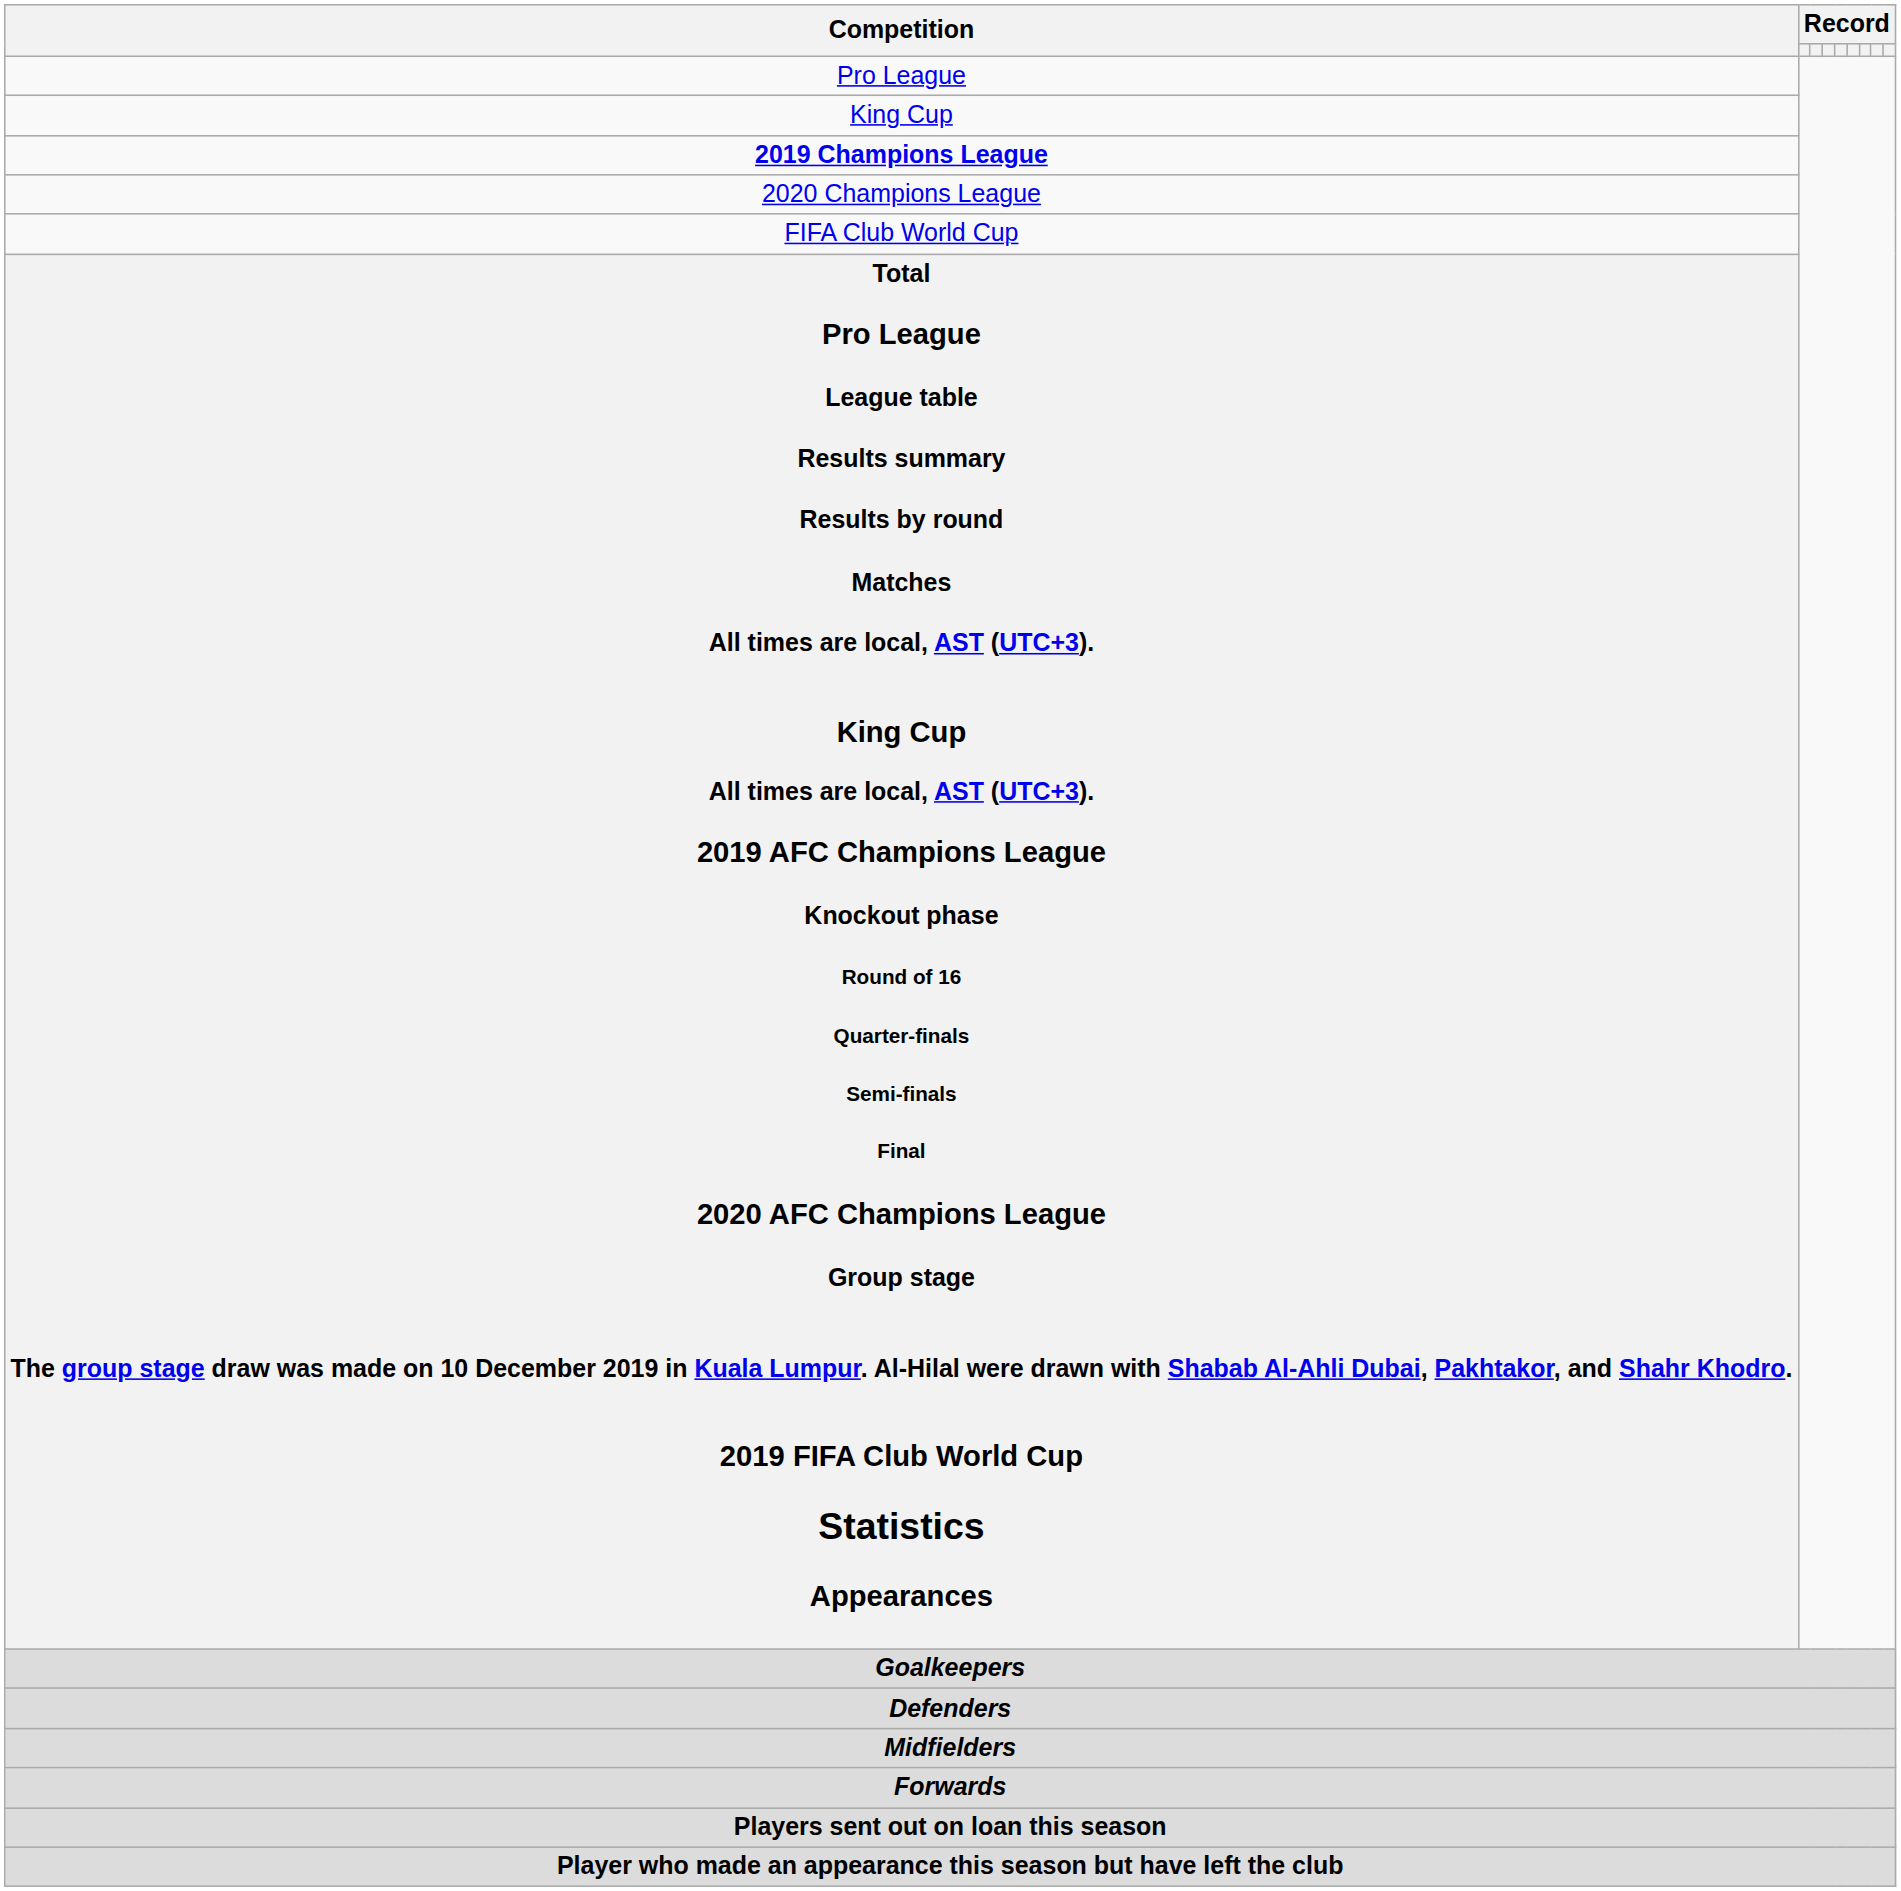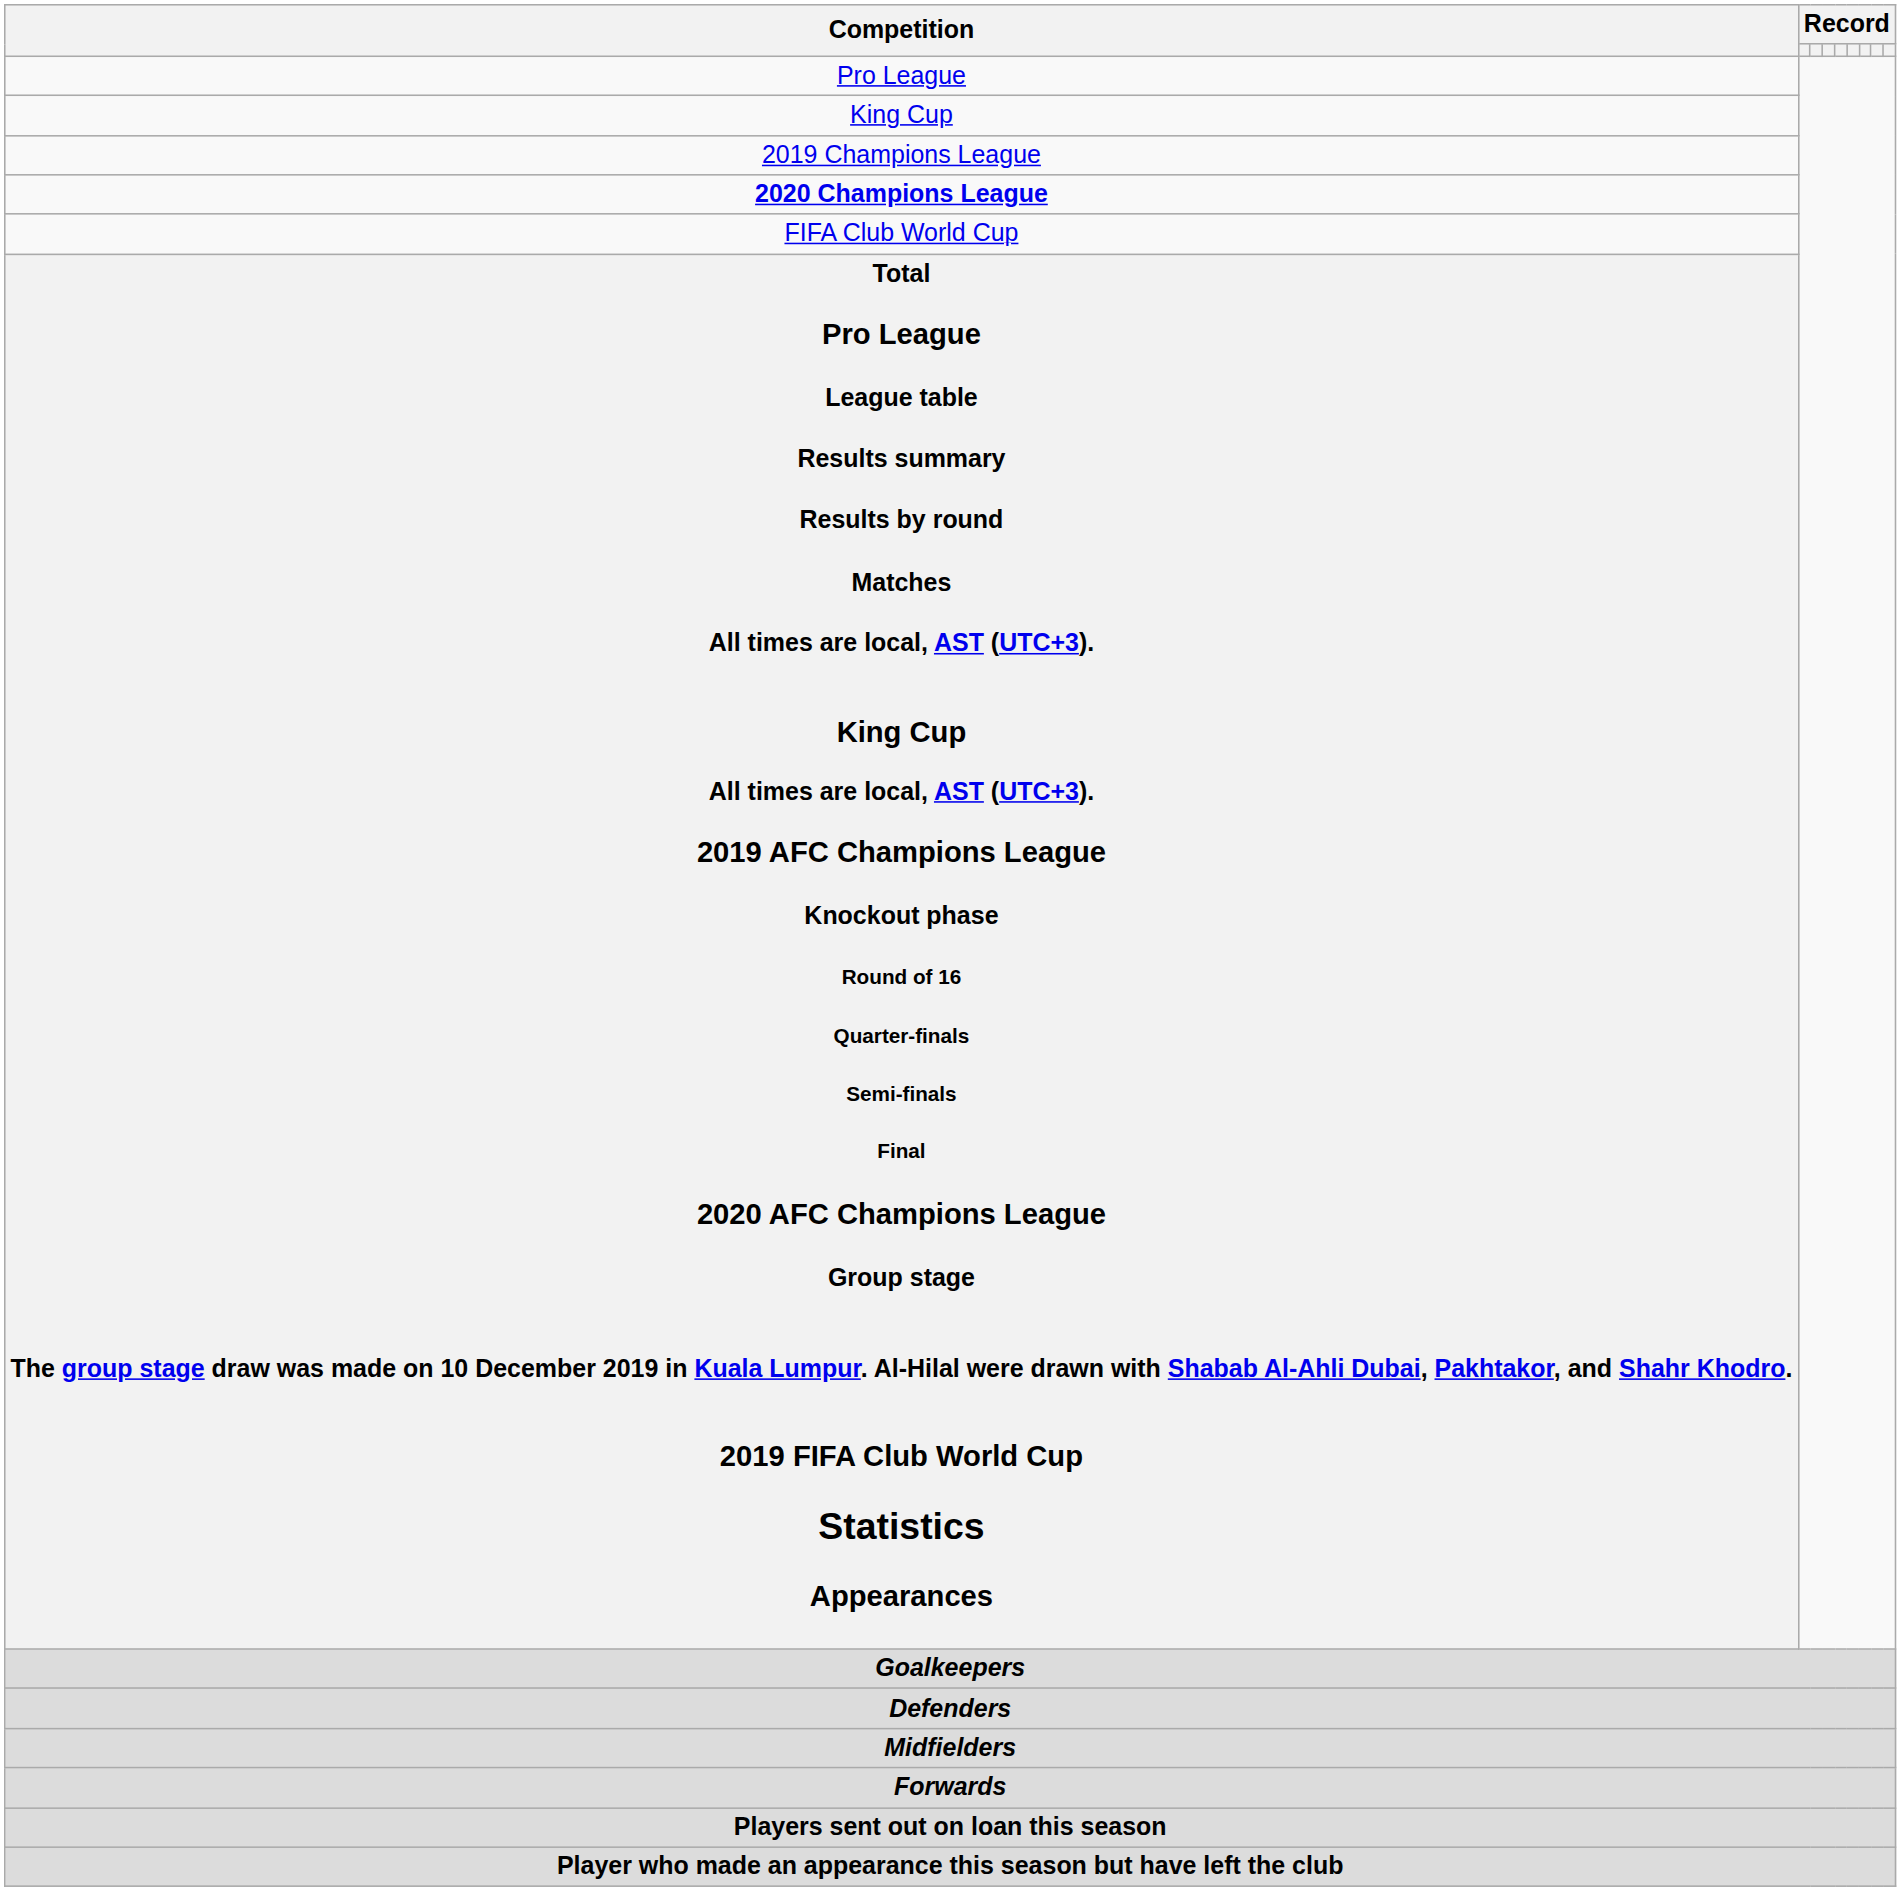(901, 154) bold -> (901, 154) normal
(901, 194) normal -> (901, 194) bold
